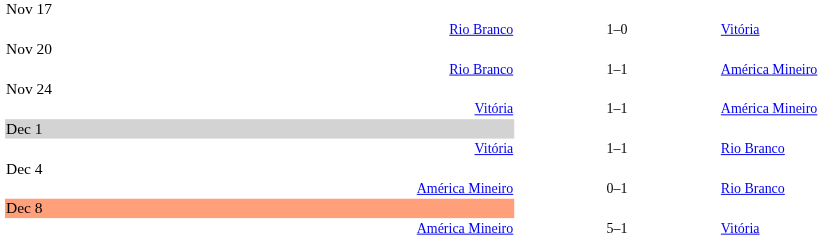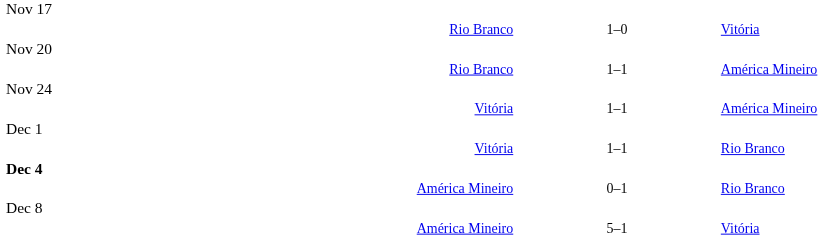(24, 128) lightgrey background -> (24, 128) no background
(24, 168) normal -> (24, 168) bold
(24, 208) lightsalmon background -> (24, 208) no background
